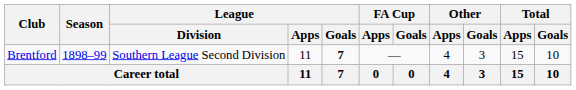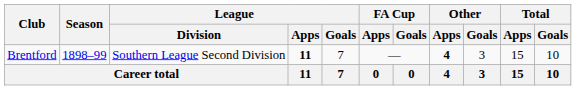(305, 54) normal -> (305, 54) bold
(341, 54) bold -> (341, 54) normal
(447, 54) normal -> (447, 54) bold
